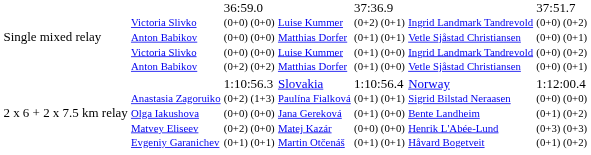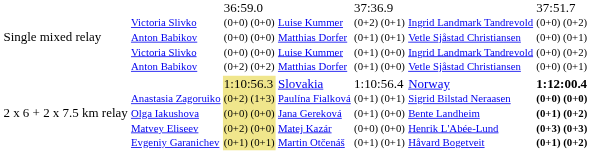(249, 113) no background -> (249, 113) khaki background
(562, 113) normal -> (562, 113) bold
